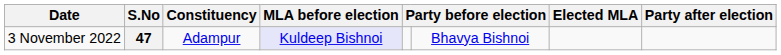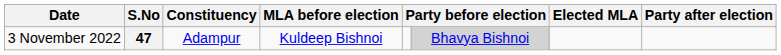(331, 38) lavender background -> (331, 38) no background
(480, 38) no background -> (480, 38) lightgrey background
